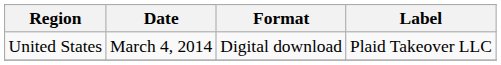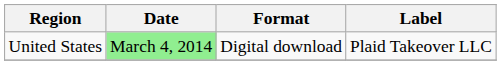(161, 45) no background -> (161, 45) lightgreen background
